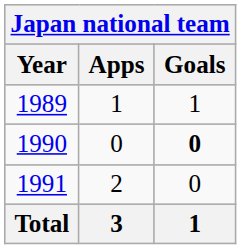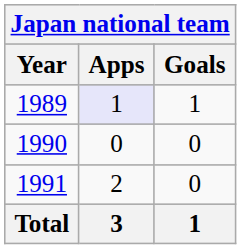(117, 104) no background -> (117, 104) lavender background
(195, 143) bold -> (195, 143) normal
